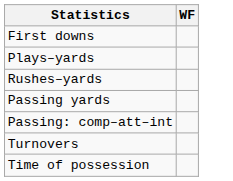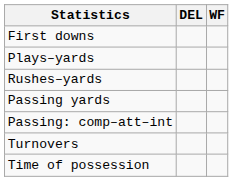+ column: (191, 15)
